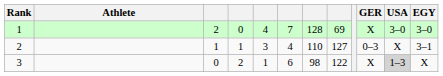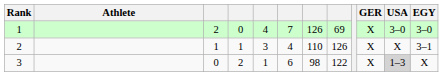(315, 29) 128 -> (315, 29) 126
(339, 46) 127 -> (339, 46) 126
(370, 46) 0–3 -> (370, 46) X
